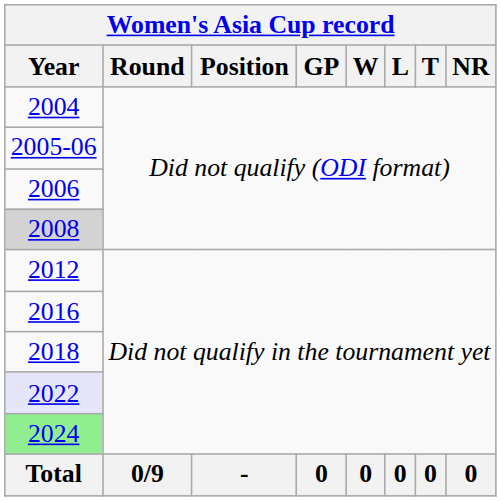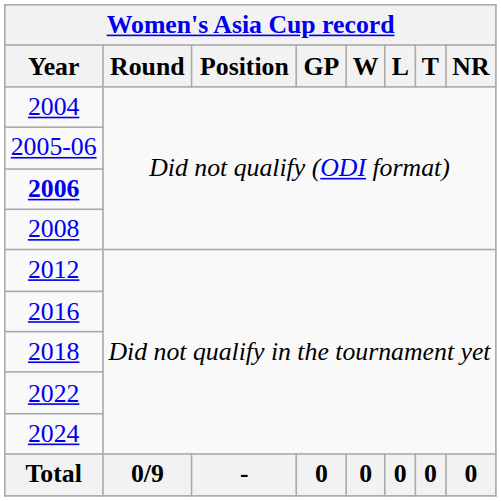(54, 188) normal -> (54, 188) bold
(54, 229) lightgrey background -> (54, 229) no background
(54, 392) lavender background -> (54, 392) no background
(54, 433) lightgreen background -> (54, 433) no background
